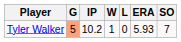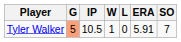(92, 29) 10.2 -> (92, 29) 10.5
(144, 29) 5.93 -> (144, 29) 5.91
